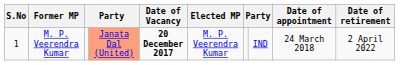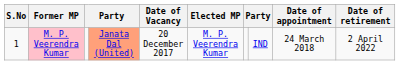(56, 44) no background -> (56, 44) pink background
(163, 44) bold -> (163, 44) normal
